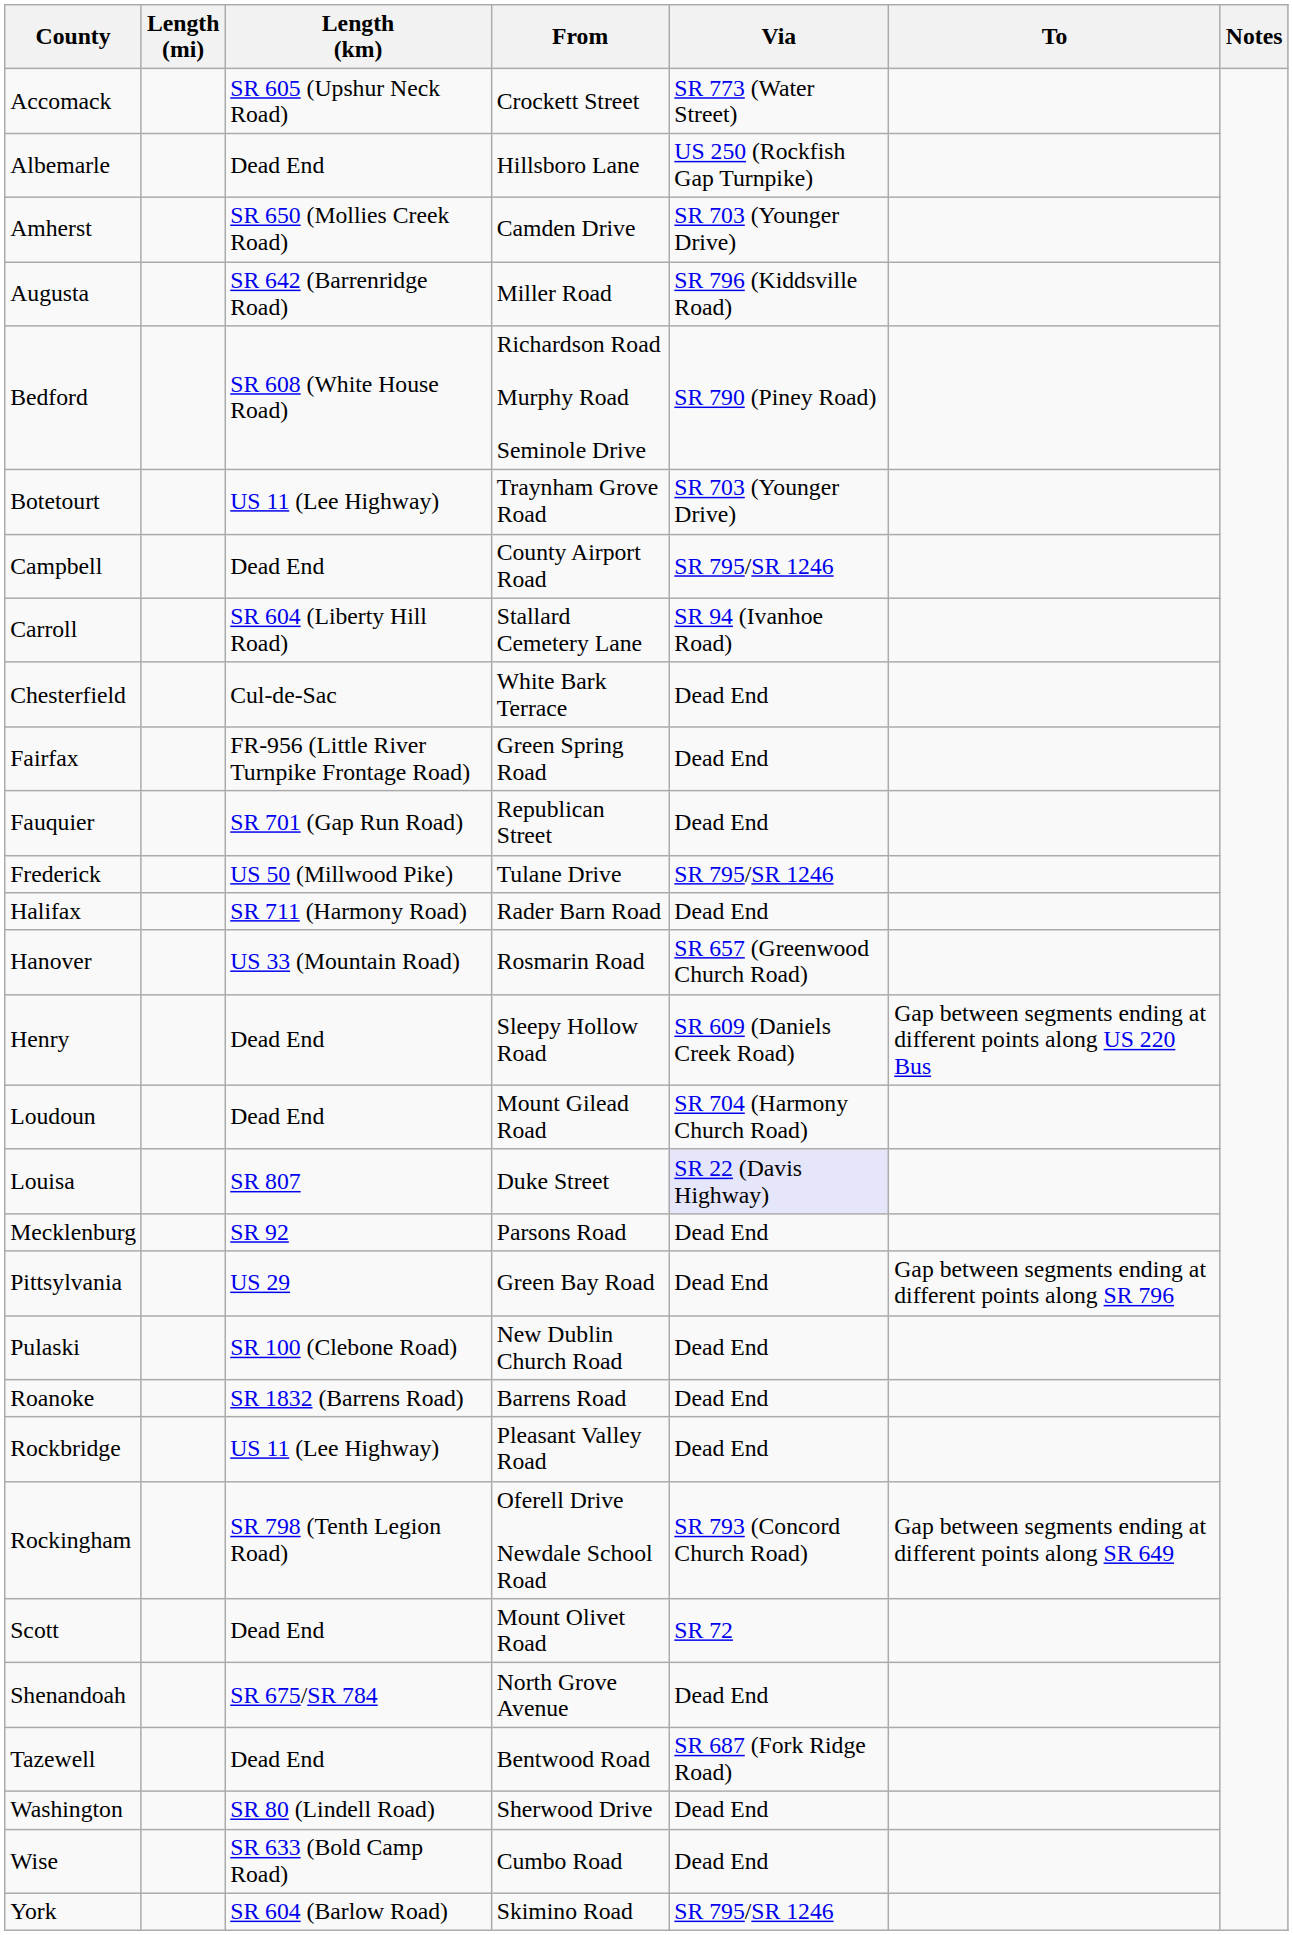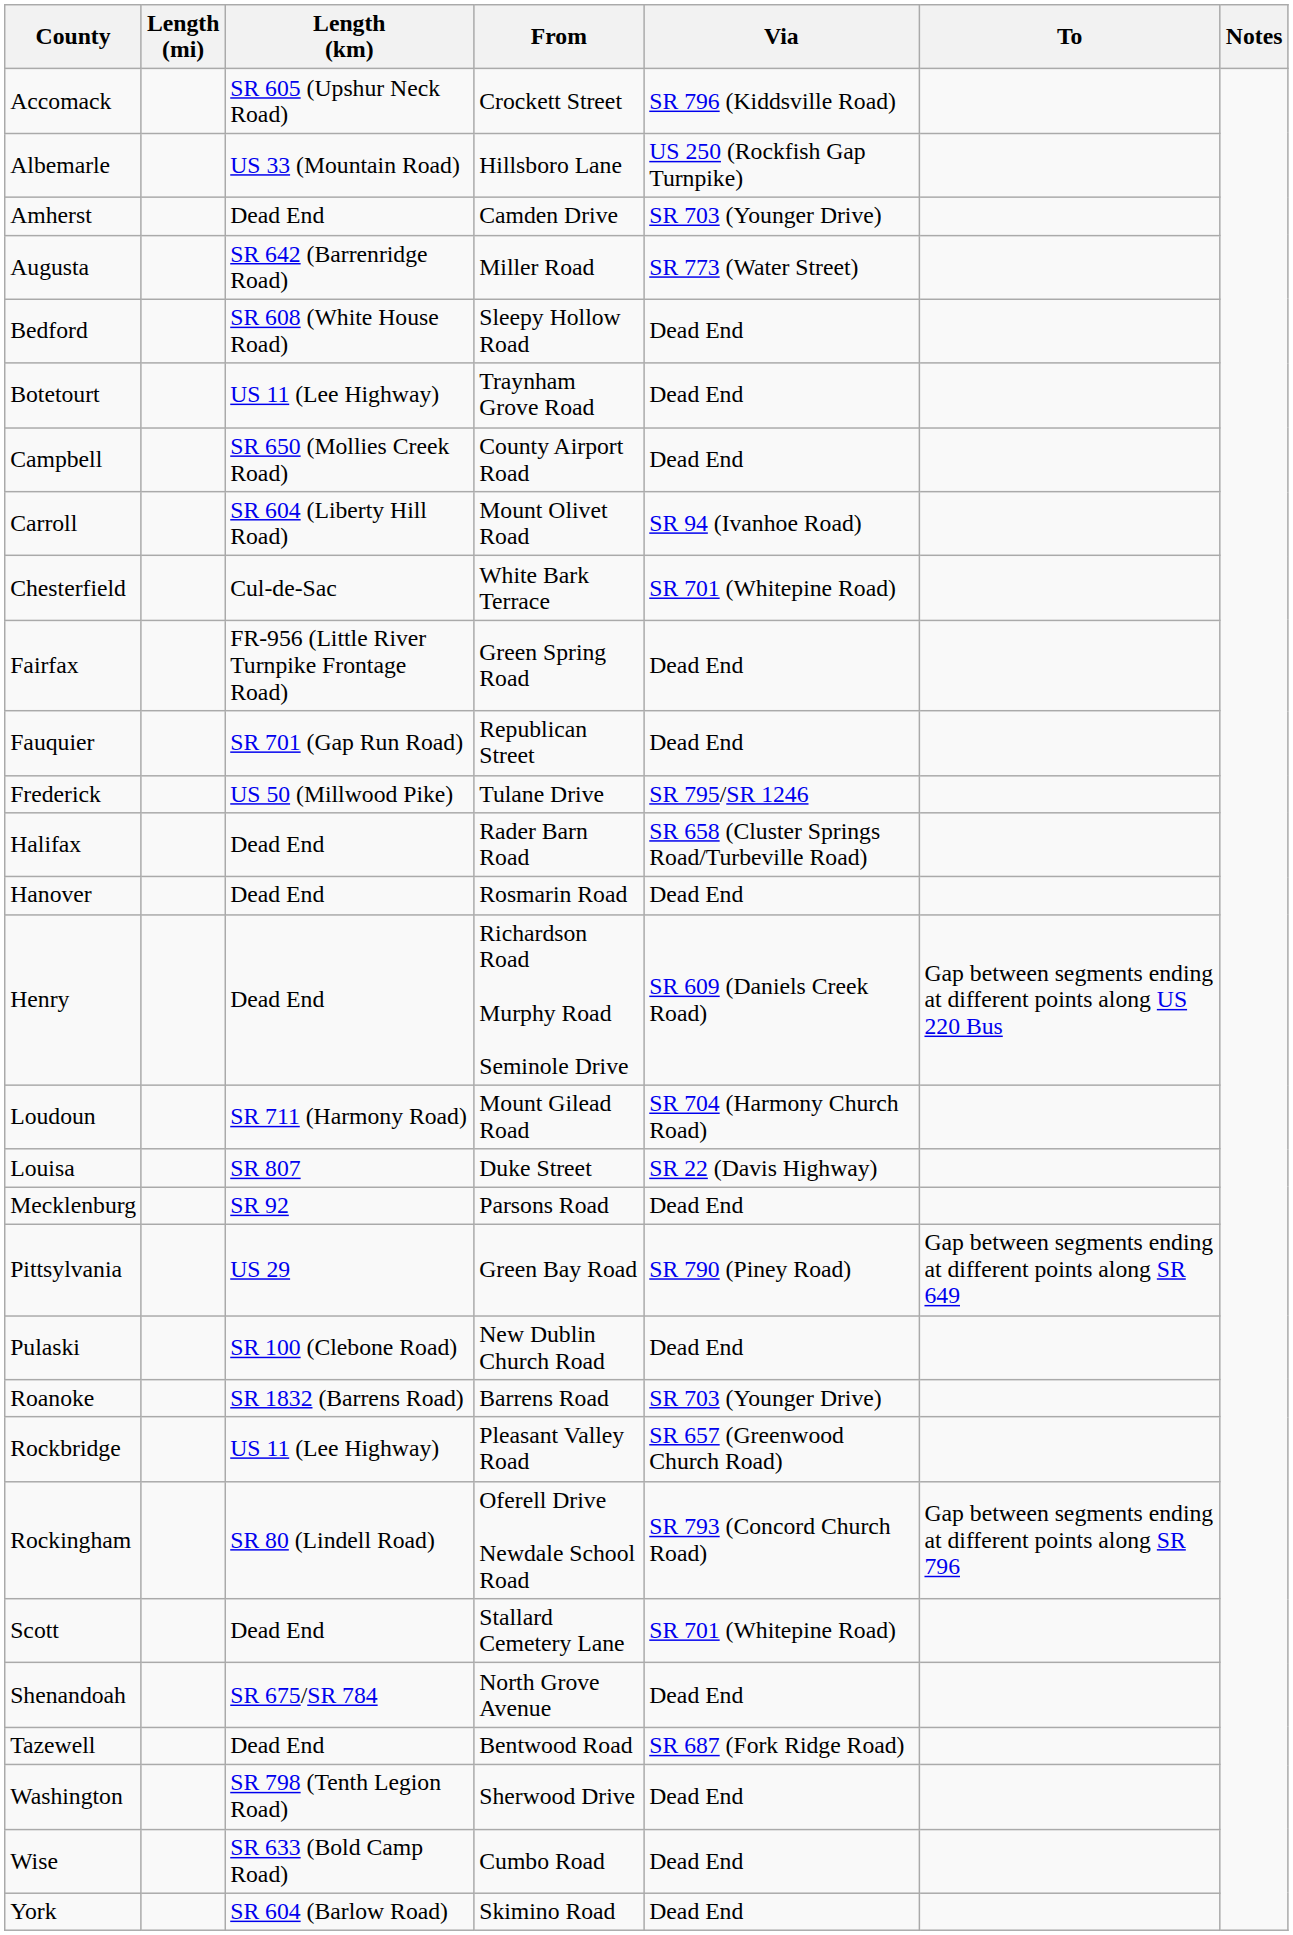(744, 100) SR 773 (Water Street) -> (773, 100) SR 796 (Kiddsville Road)
(277, 164) Dead End -> (345, 164) US 33 (Mountain Road)
(340, 229) SR 650 (Mollies Creek Road) -> (277, 215) Dead End
(766, 293) SR 796 (Kiddsville Road) -> (754, 266) SR 773 (Water Street)
(579, 397) Richardson Road Murphy Road Seminole Drive -> (550, 330) Sleepy Hollow Road
(775, 397) SR 790 (Piney Road) -> (696, 330) Dead End
(757, 501) SR 703 (Younger Drive) -> (696, 395) Dead End
(277, 565) Dead End -> (340, 459) SR 650 (Mollies Creek Road)
(754, 565) SR 795/SR 1246 -> (696, 459) Dead End
(569, 630) Stallard Cemetery Lane -> (543, 523) Mount Olivet Road
(721, 694) Dead End -> (773, 587) SR 701 (Whitepine Road)
(349, 911) SR 711 (Harmony Road) -> (277, 844) Dead End
(721, 911) Dead End -> (765, 844) SR 658 (Cluster Springs Road/Turbeville Road)
(345, 961) US 33 (Mountain Road) -> (277, 895) Dead End
(772, 961) SR 657 (Greenwood Church Road) -> (696, 895) Dead End
(567, 1039) Sleepy Hollow Road -> (554, 999) Richardson Road Murphy Road Seminole Drive
(277, 1116) Dead End -> (349, 1116) SR 711 (Harmony Road)
(738, 1181) lavender background -> (763, 1167) no background
(721, 1282) Dead End -> (750, 1269) SR 790 (Piney Road)
(1050, 1282) Gap between segments ending at different points along SR 796 -> (1069, 1269) Gap between segments ending at different points along SR 649
(721, 1398) Dead End -> (765, 1398) SR 703 (Younger Drive)
(721, 1448) Dead End -> (747, 1448) SR 657 (Greenwood Church Road)
(336, 1539) SR 798 (Tenth Legion Road) -> (333, 1539) SR 80 (Lindell Road)
(1050, 1539) Gap between segments ending at different points along SR 649 -> (1069, 1539) Gap between segments ending at different points along SR 796
(561, 1630) Mount Olivet Road -> (552, 1630) Stallard Cemetery Lane
(704, 1630) SR 72 -> (773, 1630) SR 701 (Whitepine Road)
(333, 1809) SR 80 (Lindell Road) -> (336, 1796) SR 798 (Tenth Legion Road)
(754, 1911) SR 795/SR 1246 -> (696, 1911) Dead End
